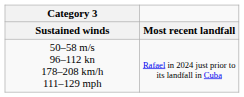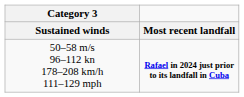(189, 70) normal -> (189, 70) bold
